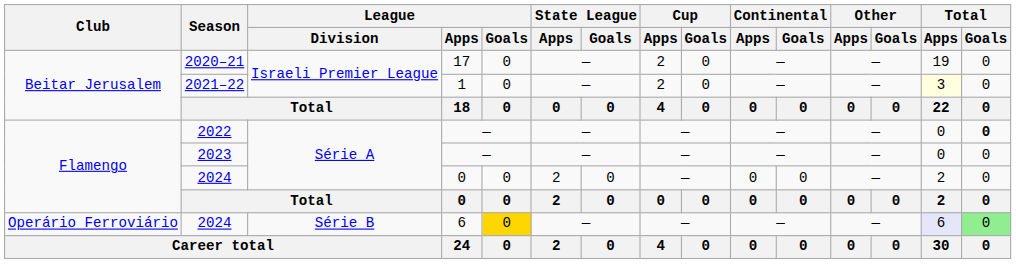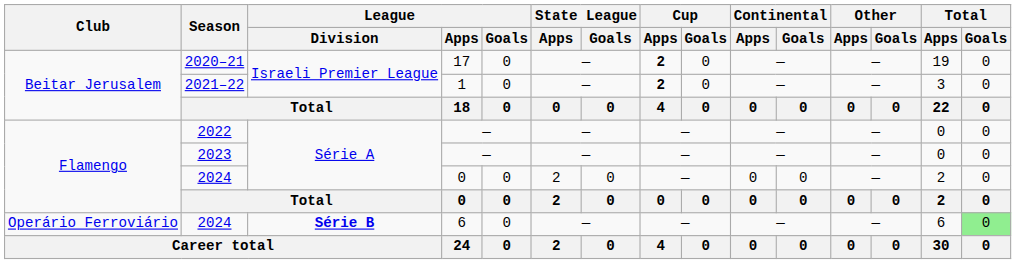(661, 62) normal -> (661, 62) bold
(661, 85) normal -> (661, 85) bold
(941, 85) lightyellow background -> (941, 85) no background
(986, 132) bold -> (986, 132) normal
(345, 224) normal -> (345, 224) bold
(507, 224) gold background -> (507, 224) no background
(941, 224) lavender background -> (941, 224) no background
